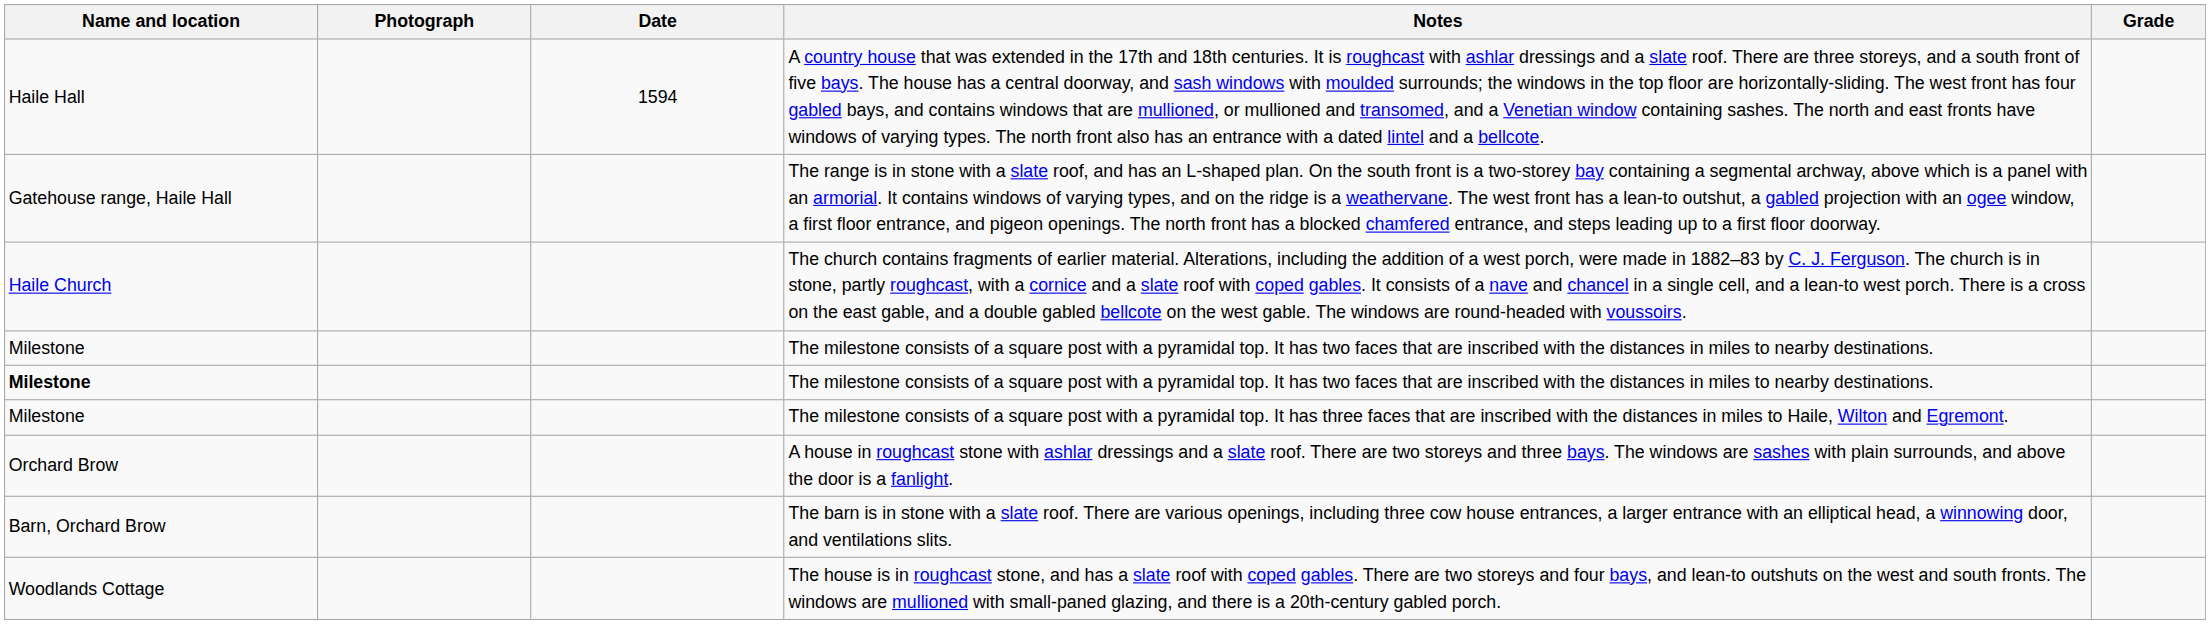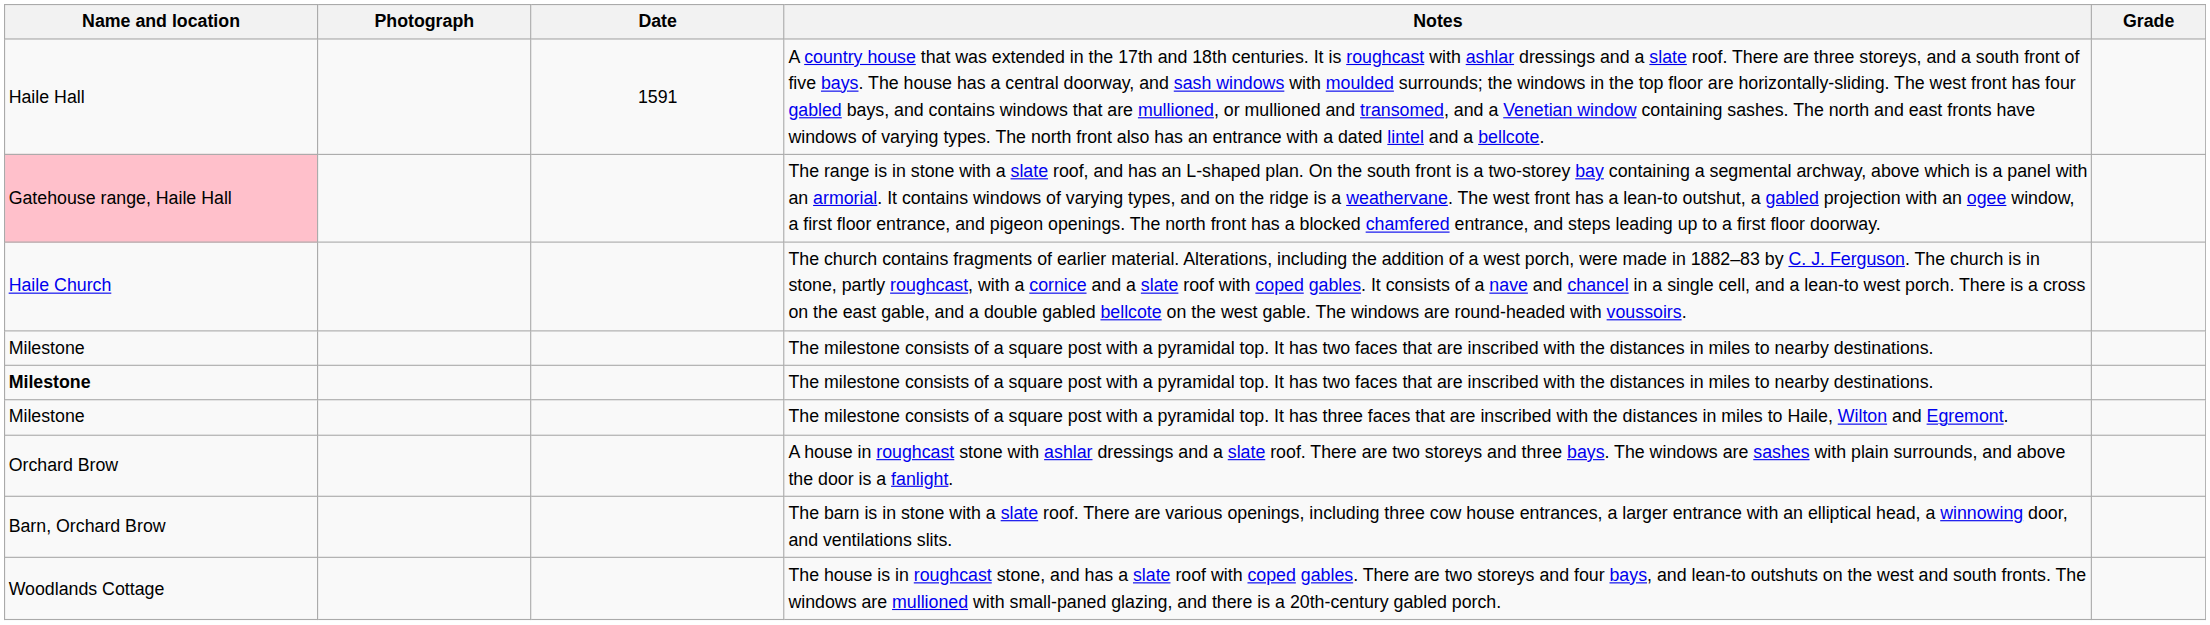(658, 96) 1594 -> (658, 96) 1591
(120, 198) no background -> (120, 198) pink background
